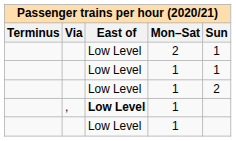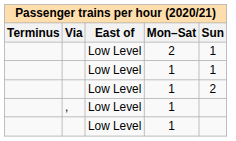(117, 107) bold -> (115, 107) normal
